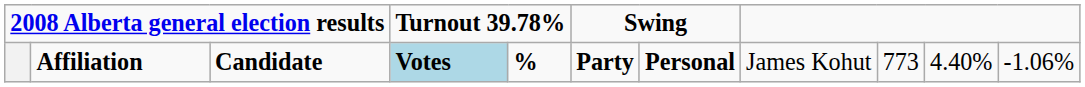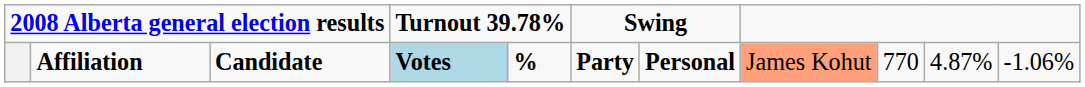(809, 61) no background -> (809, 61) lightsalmon background
(901, 61) 773 -> (901, 61) 770
(961, 61) 4.40% -> (961, 61) 4.87%
